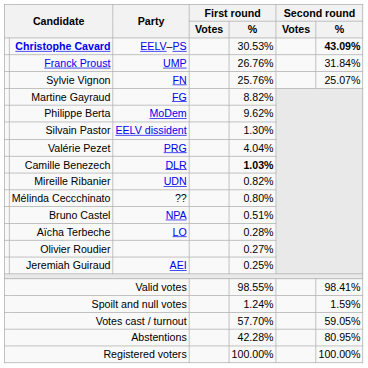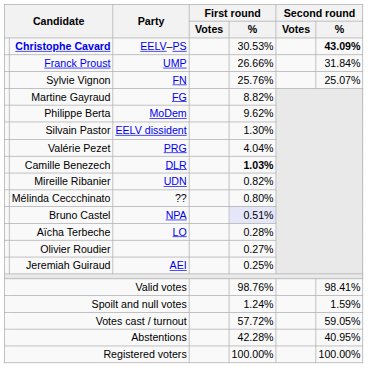(256, 63) 26.76% -> (256, 63) 26.66%
(258, 215) no background -> (258, 215) lavender background
(256, 287) 98.55% -> (256, 287) 98.76%
(256, 321) 57.70% -> (256, 321) 57.72%
(342, 338) 80.95% -> (342, 338) 40.95%
